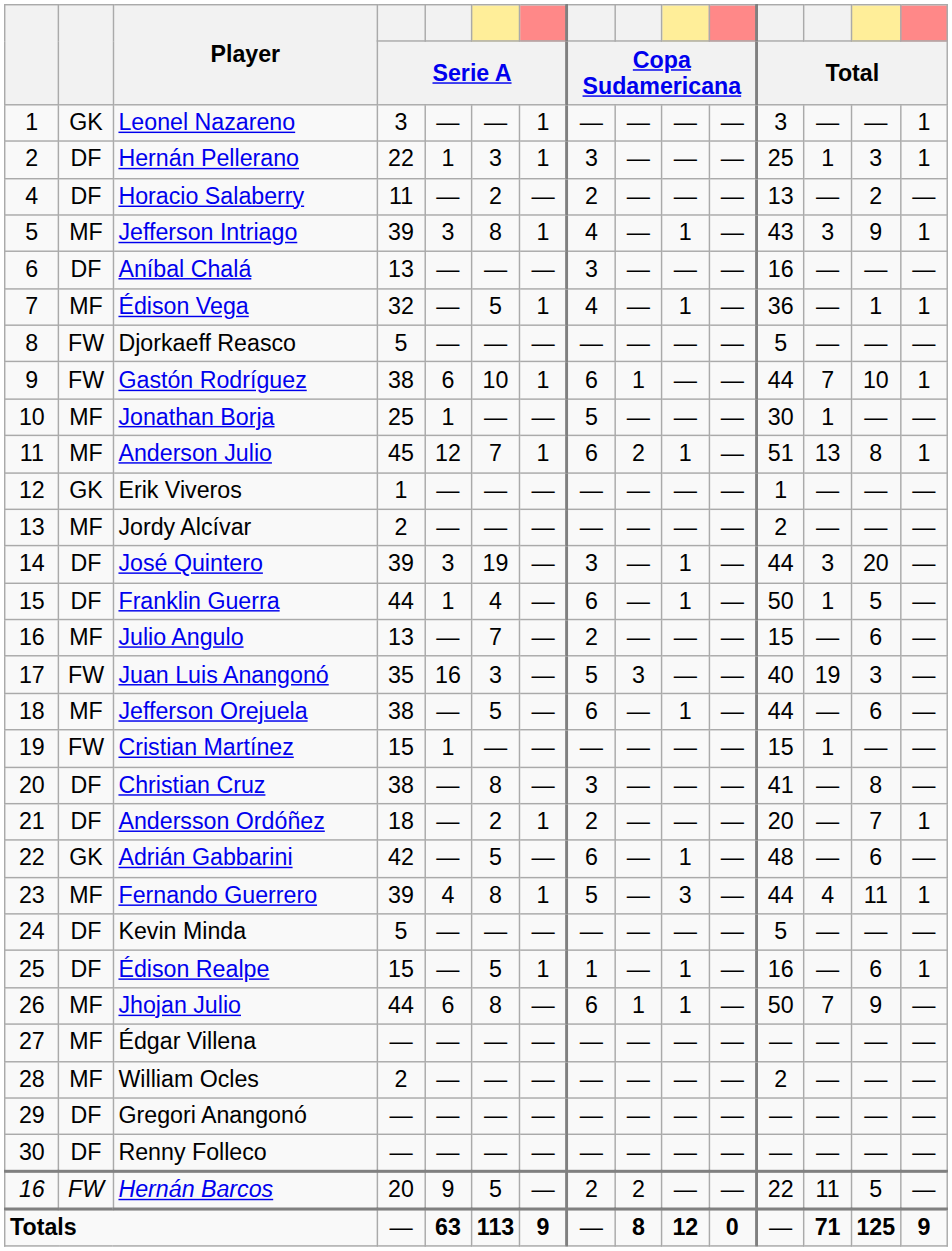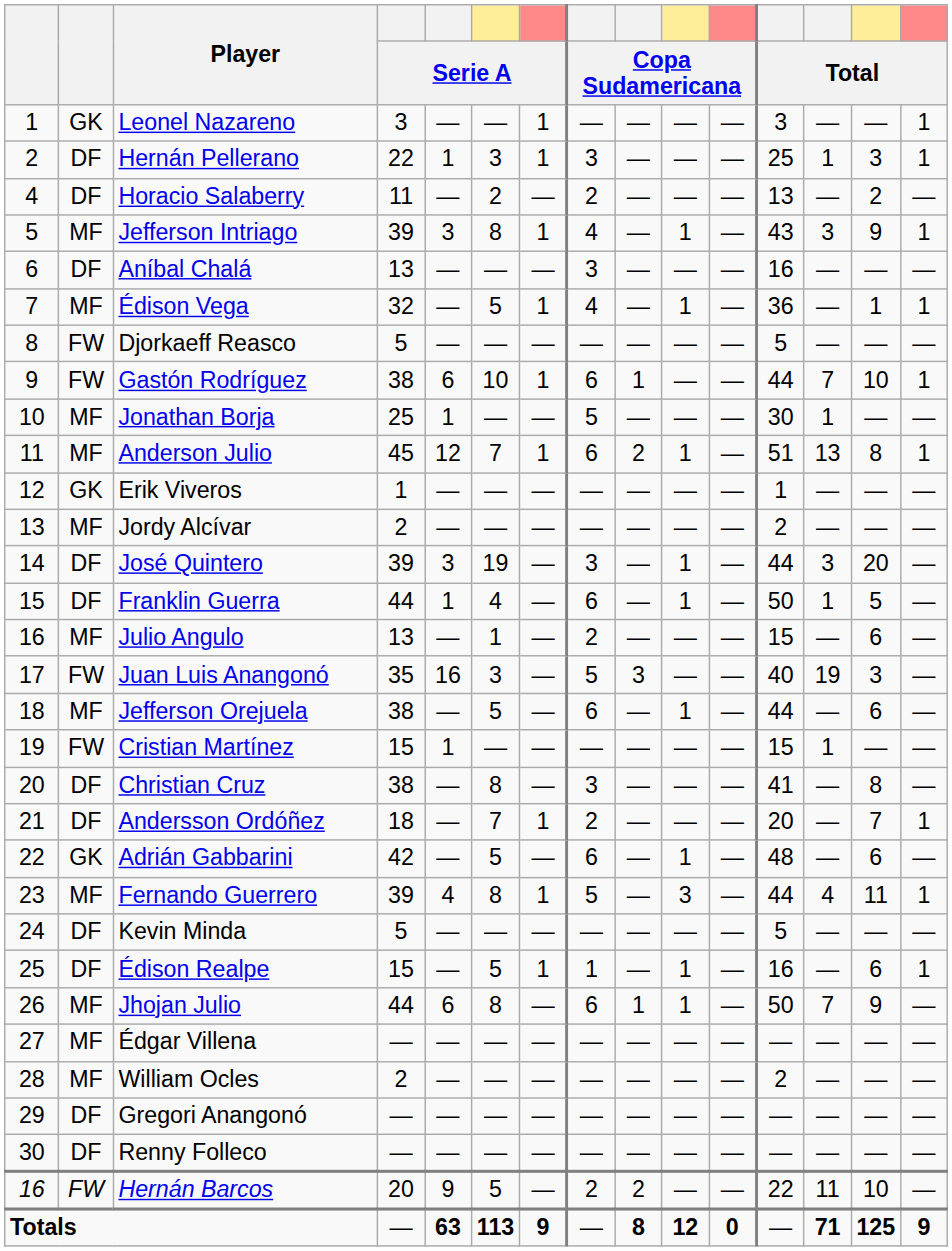(496, 637) 7 -> (496, 637) 1
(496, 821) 2 -> (496, 821) 7
(876, 1190) 5 -> (876, 1190) 10
